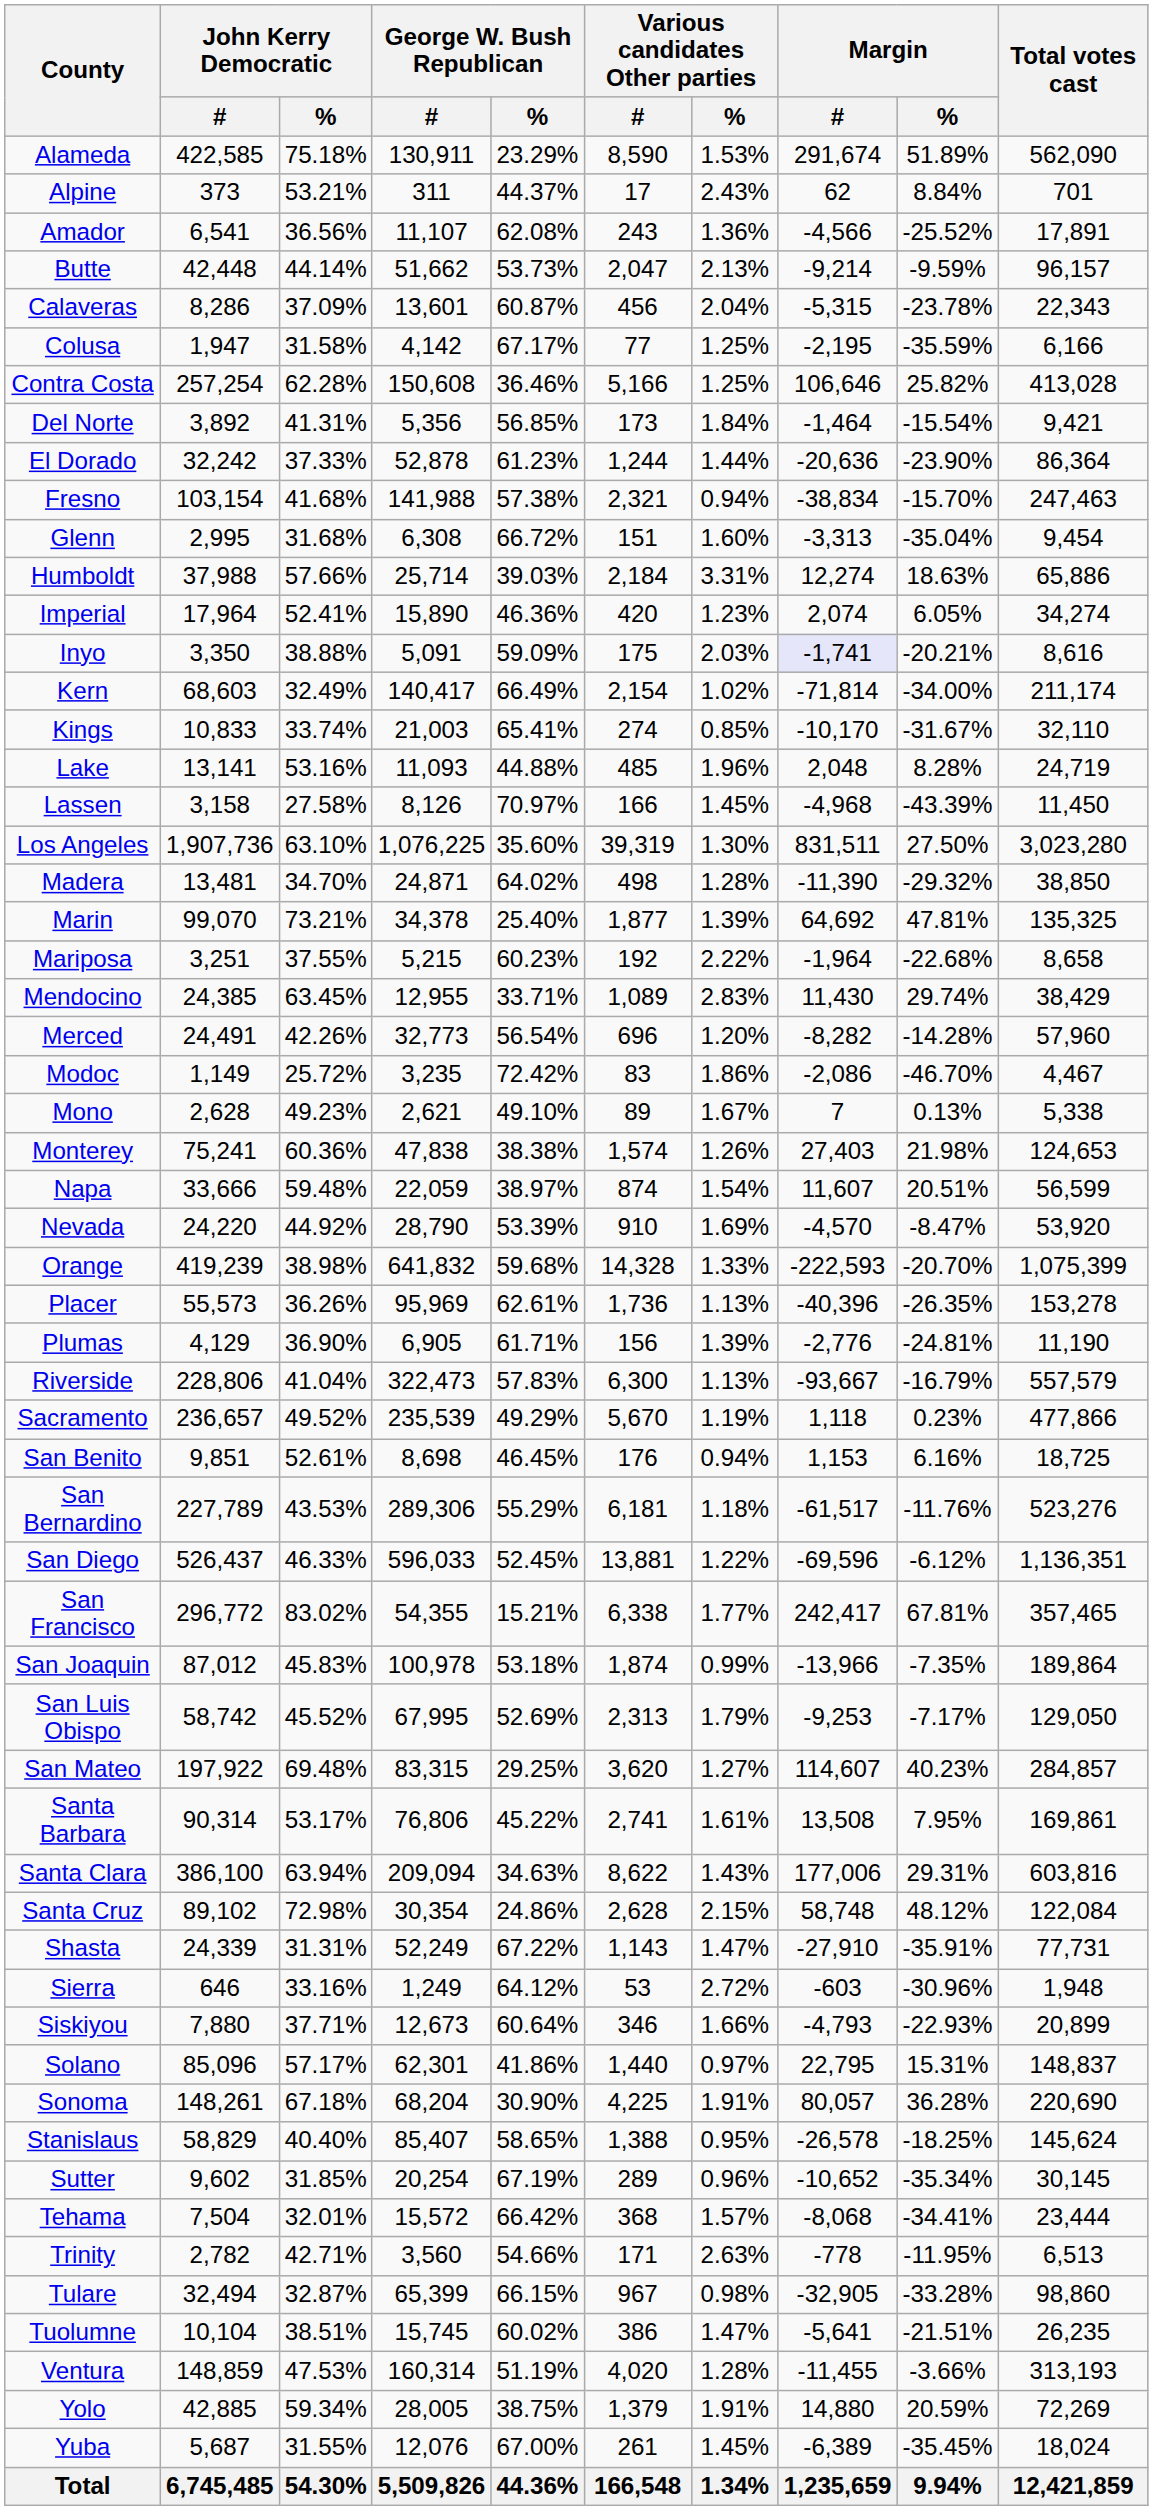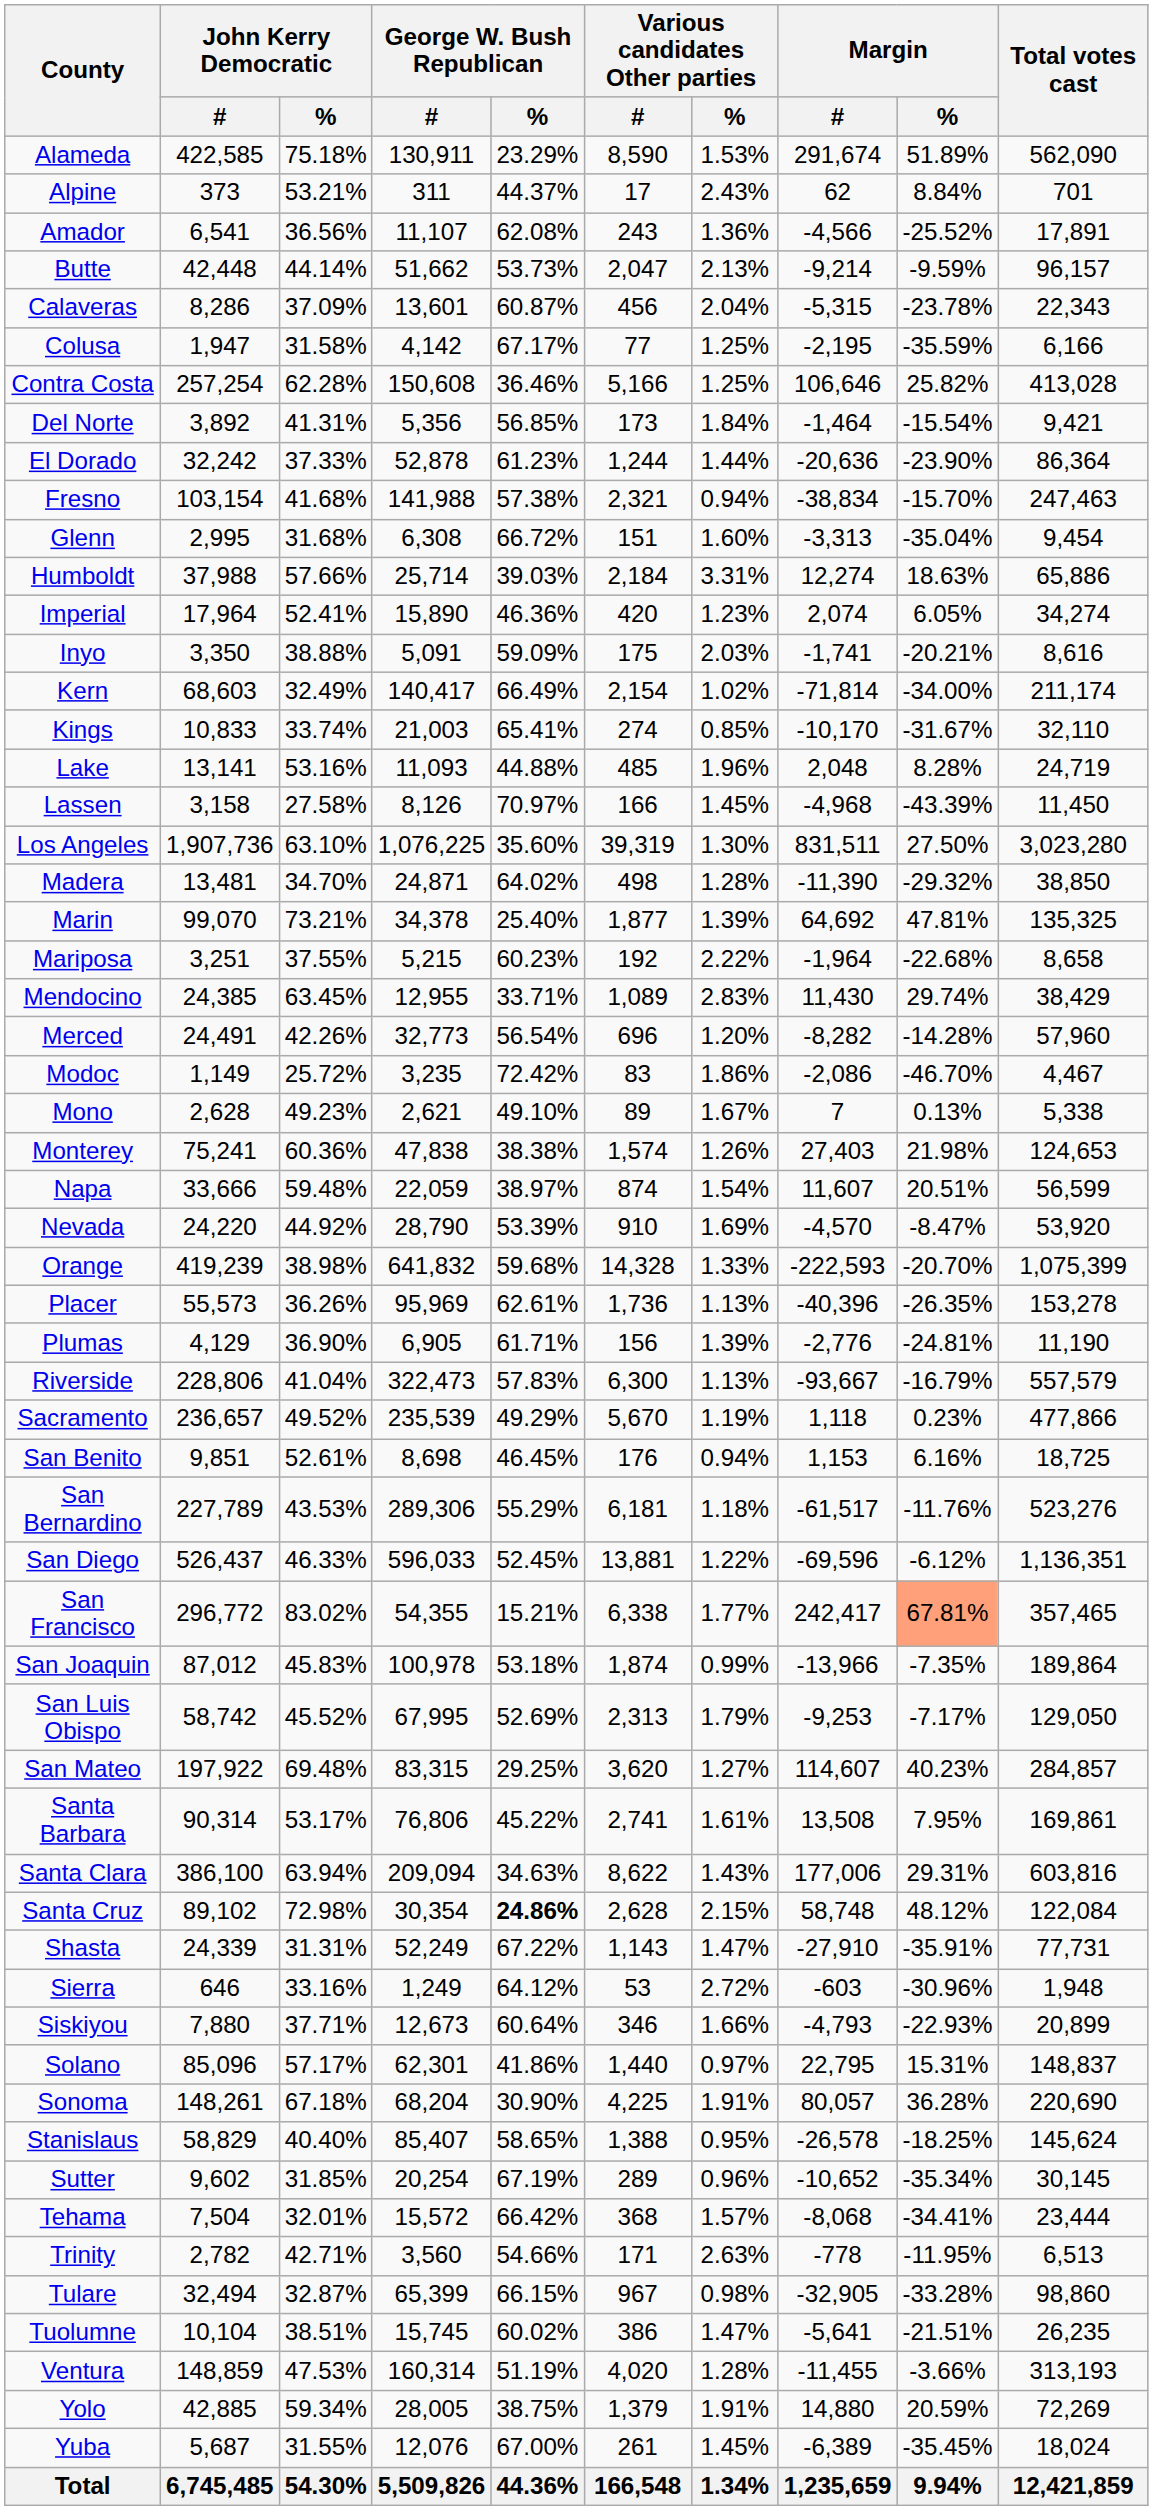(838, 652) lavender background -> (838, 652) no background
(947, 1613) no background -> (947, 1613) lightsalmon background
(537, 1910) normal -> (537, 1910) bold
